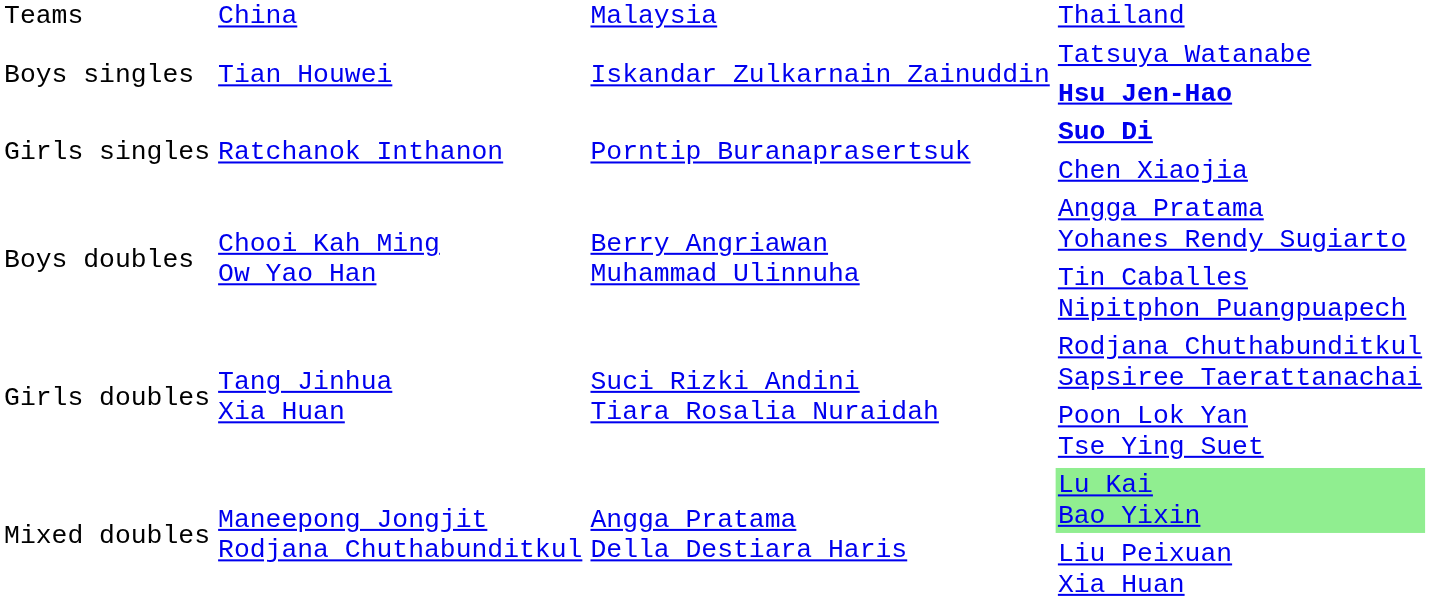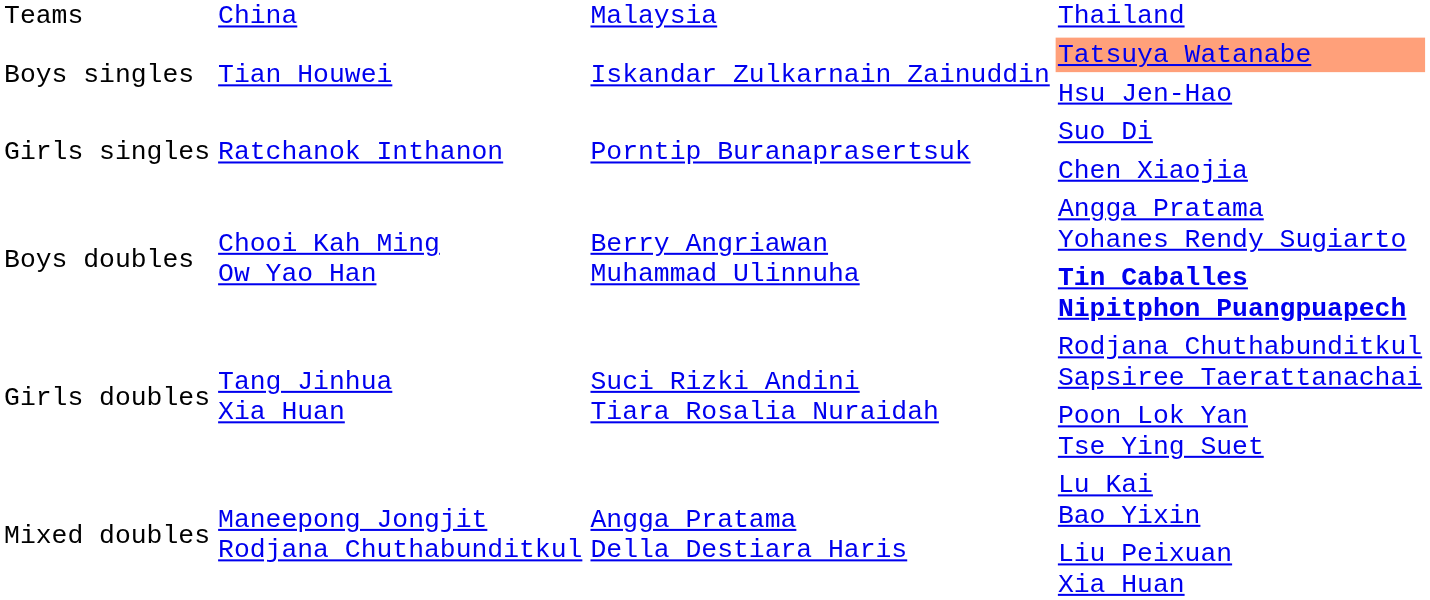(1185, 55) no background -> (1185, 55) lightsalmon background
(1145, 93) bold -> (1145, 93) normal
(1105, 132) bold -> (1105, 132) normal
(1232, 293) normal -> (1232, 293) bold
(1129, 500) lightgreen background -> (1129, 500) no background
